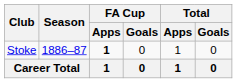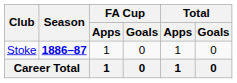(64, 50) normal -> (64, 50) bold
(106, 50) bold -> (106, 50) normal
